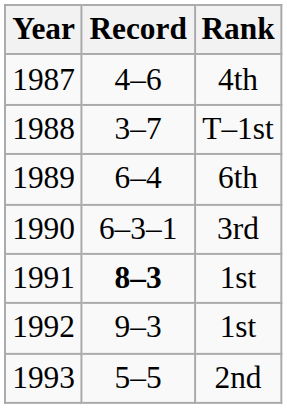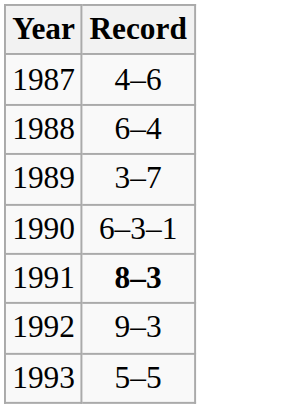- column: (238, 29)
(138, 128) 3–7 -> (138, 128) 6–4
(138, 178) 6–4 -> (138, 178) 3–7
